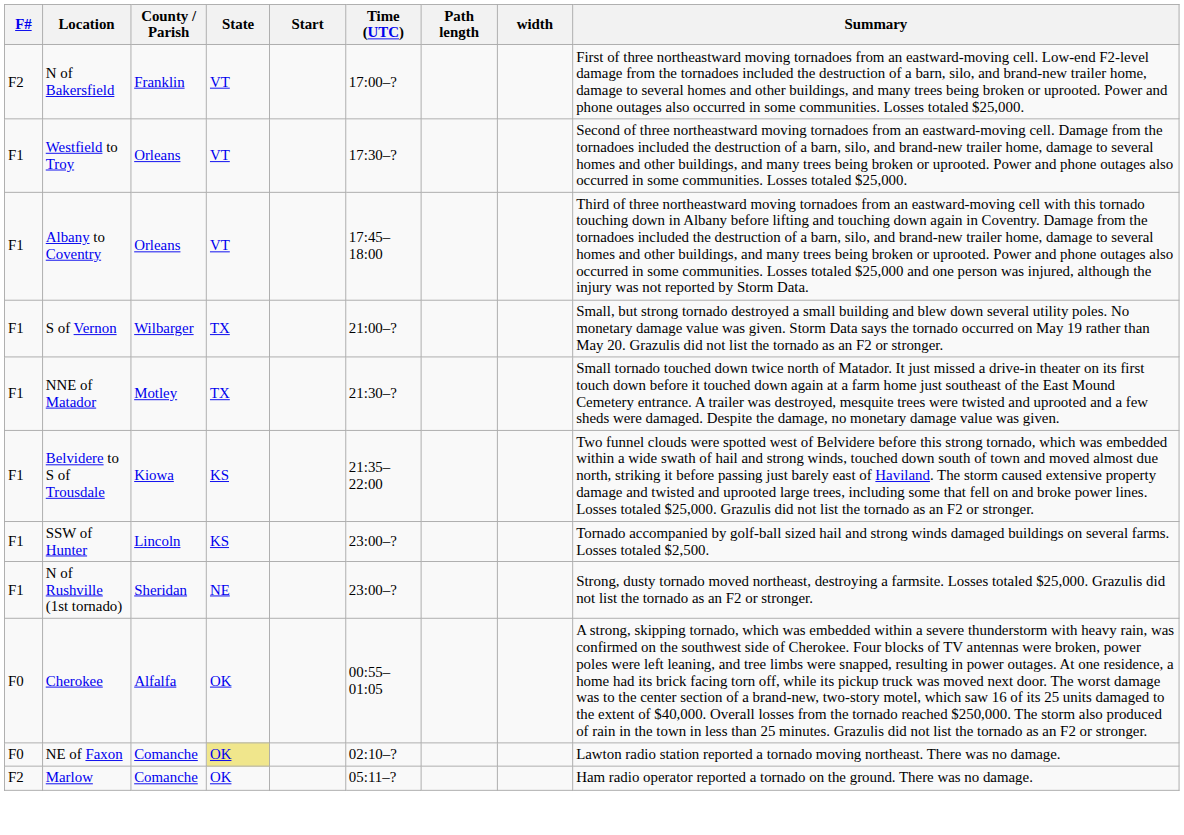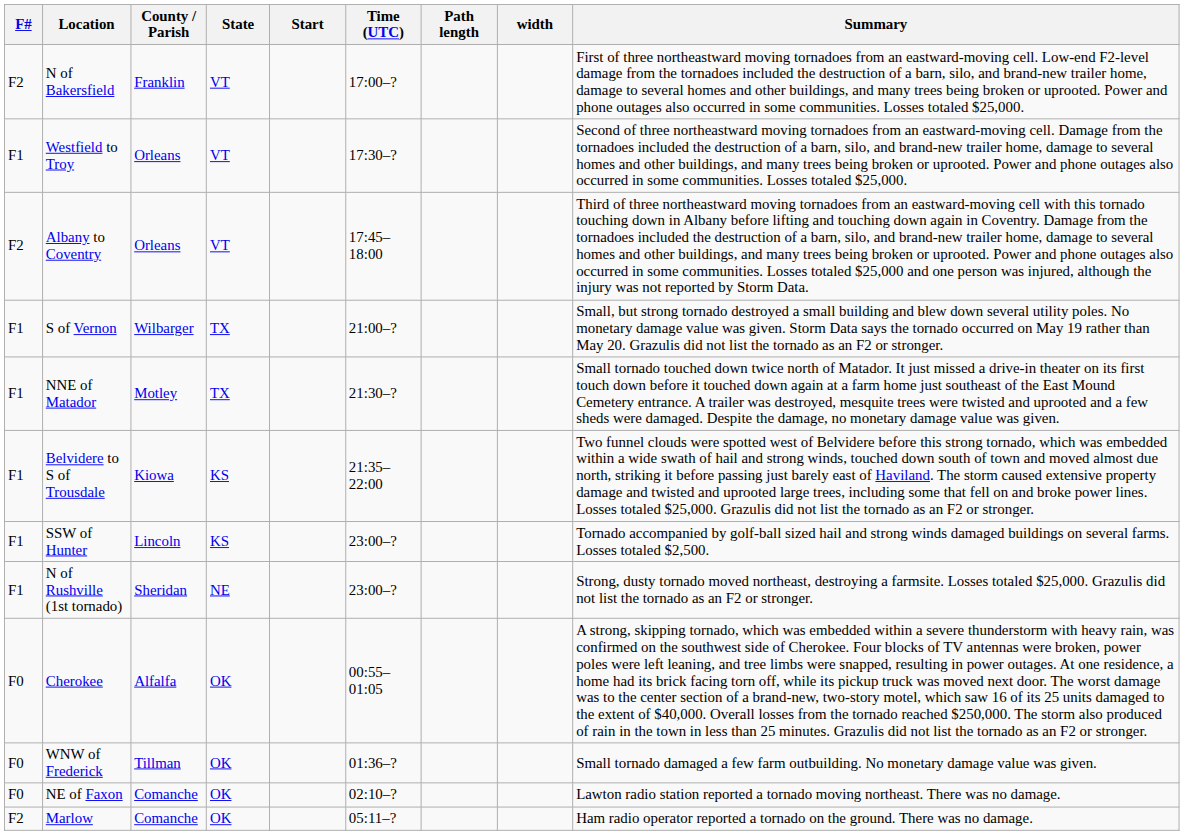(16, 246) F1 -> (16, 246) F2
+ row: (74, 762)
(221, 754) khaki background -> (221, 794) no background
